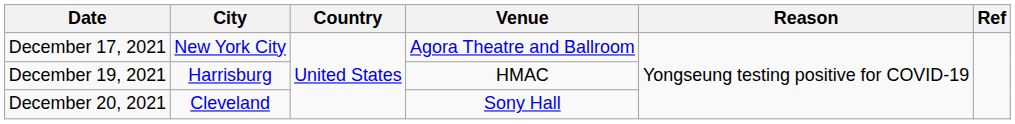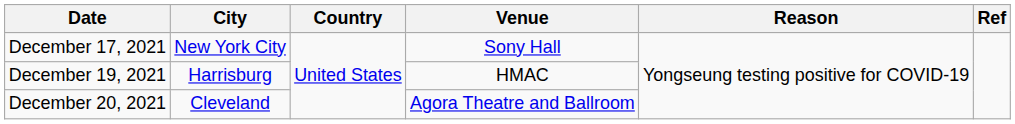(522, 47) Agora Theatre and Ballroom -> (522, 47) Sony Hall
(522, 103) Sony Hall -> (522, 103) Agora Theatre and Ballroom
